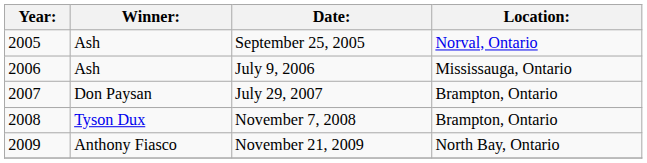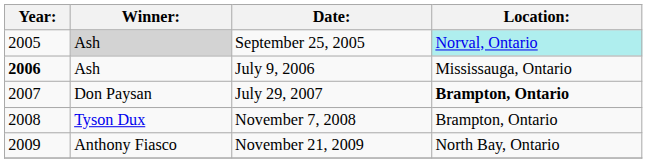(87, 42) no background -> (87, 42) lightgrey background
(487, 42) no background -> (487, 42) paleturquoise background
(24, 68) normal -> (24, 68) bold
(496, 94) normal -> (502, 94) bold
